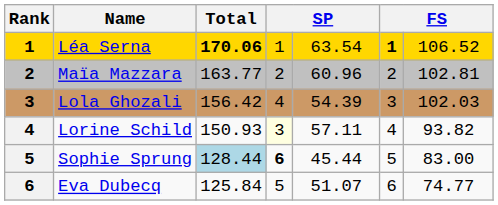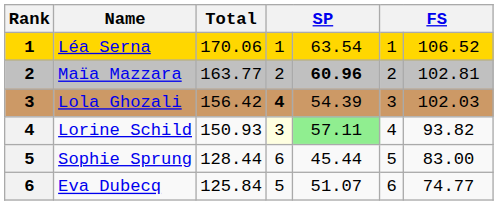(231, 47) bold -> (231, 47) normal
(392, 47) bold -> (392, 47) normal
(336, 75) normal -> (336, 75) bold
(279, 103) normal -> (279, 103) bold
(336, 131) no background -> (336, 131) lightgreen background
(231, 158) lightblue background -> (231, 158) no background
(279, 158) bold -> (279, 158) normal
